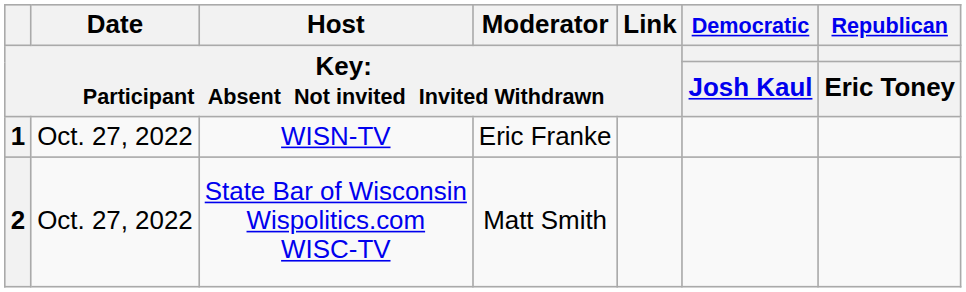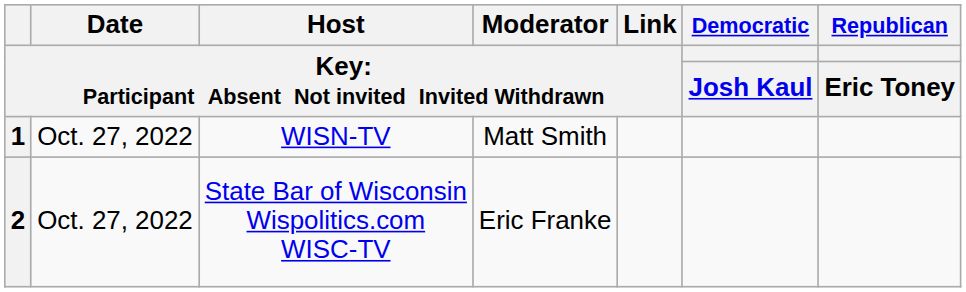(545, 136) Eric Franke -> (545, 136) Matt Smith
(545, 221) Matt Smith -> (545, 221) Eric Franke
